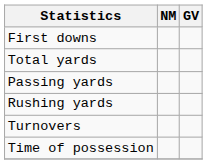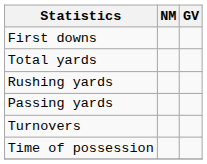rows swapped: (60, 104) <-> (60, 82)
